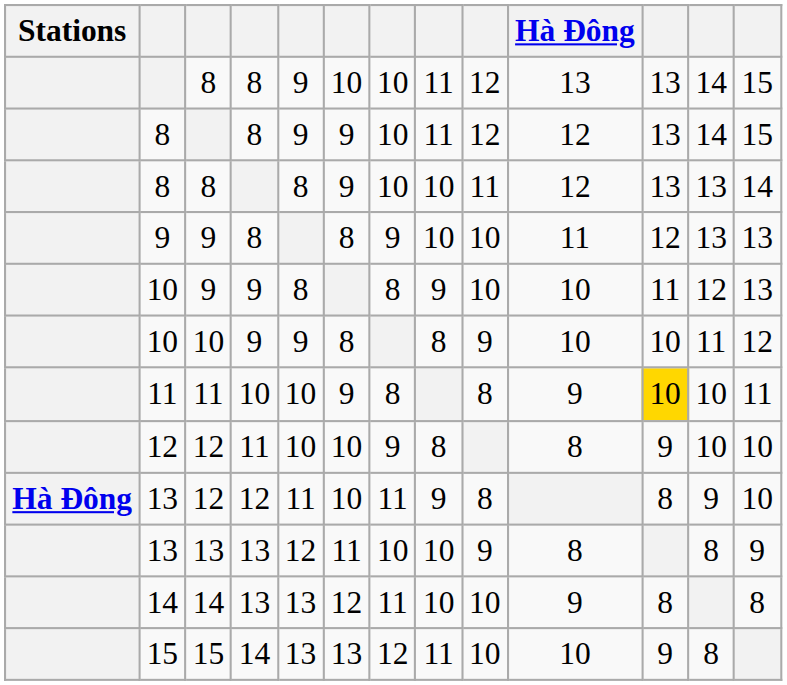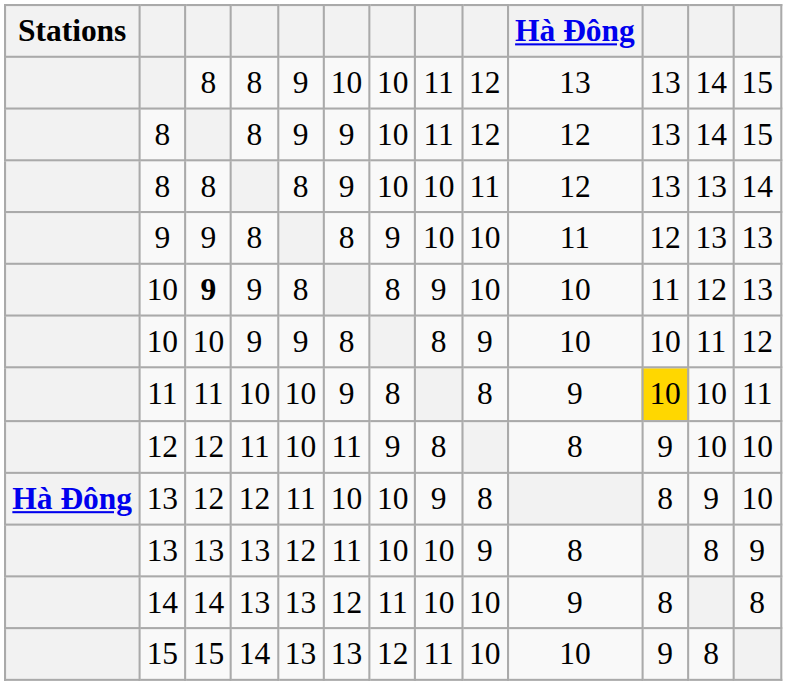(208, 290) normal -> (208, 290) bold
(347, 445) 10 -> (347, 445) 11
(393, 497) 11 -> (393, 497) 10
